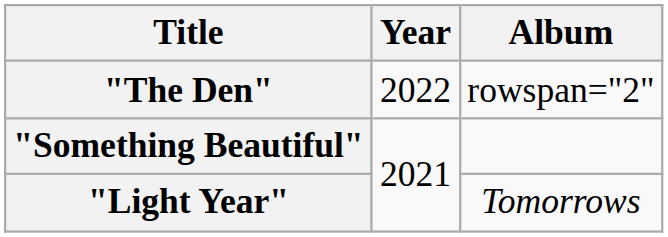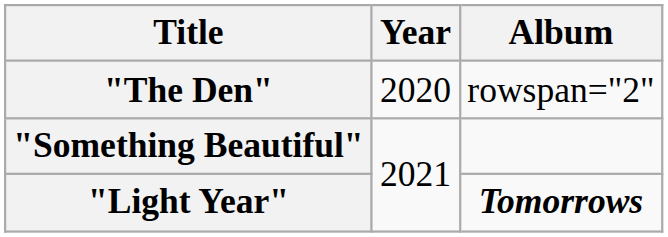(415, 88) 2022 -> (415, 88) 2020
(561, 201) normal -> (561, 201) bold
